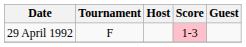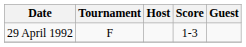(190, 32) pink background -> (190, 32) no background
